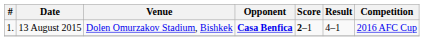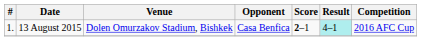(265, 28) bold -> (263, 28) normal
(333, 28) no background -> (330, 28) paleturquoise background
